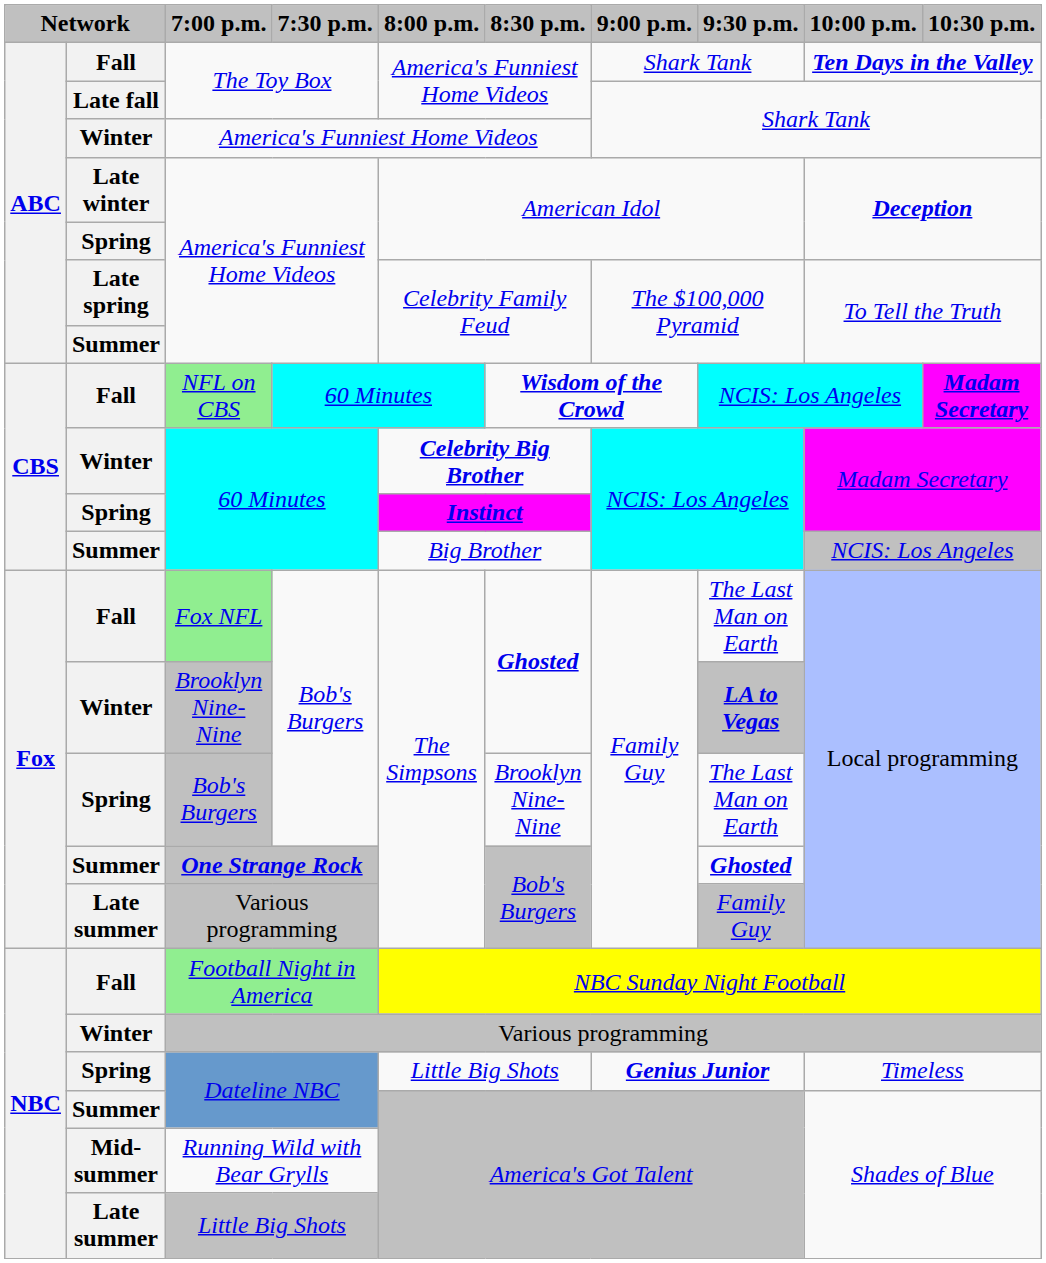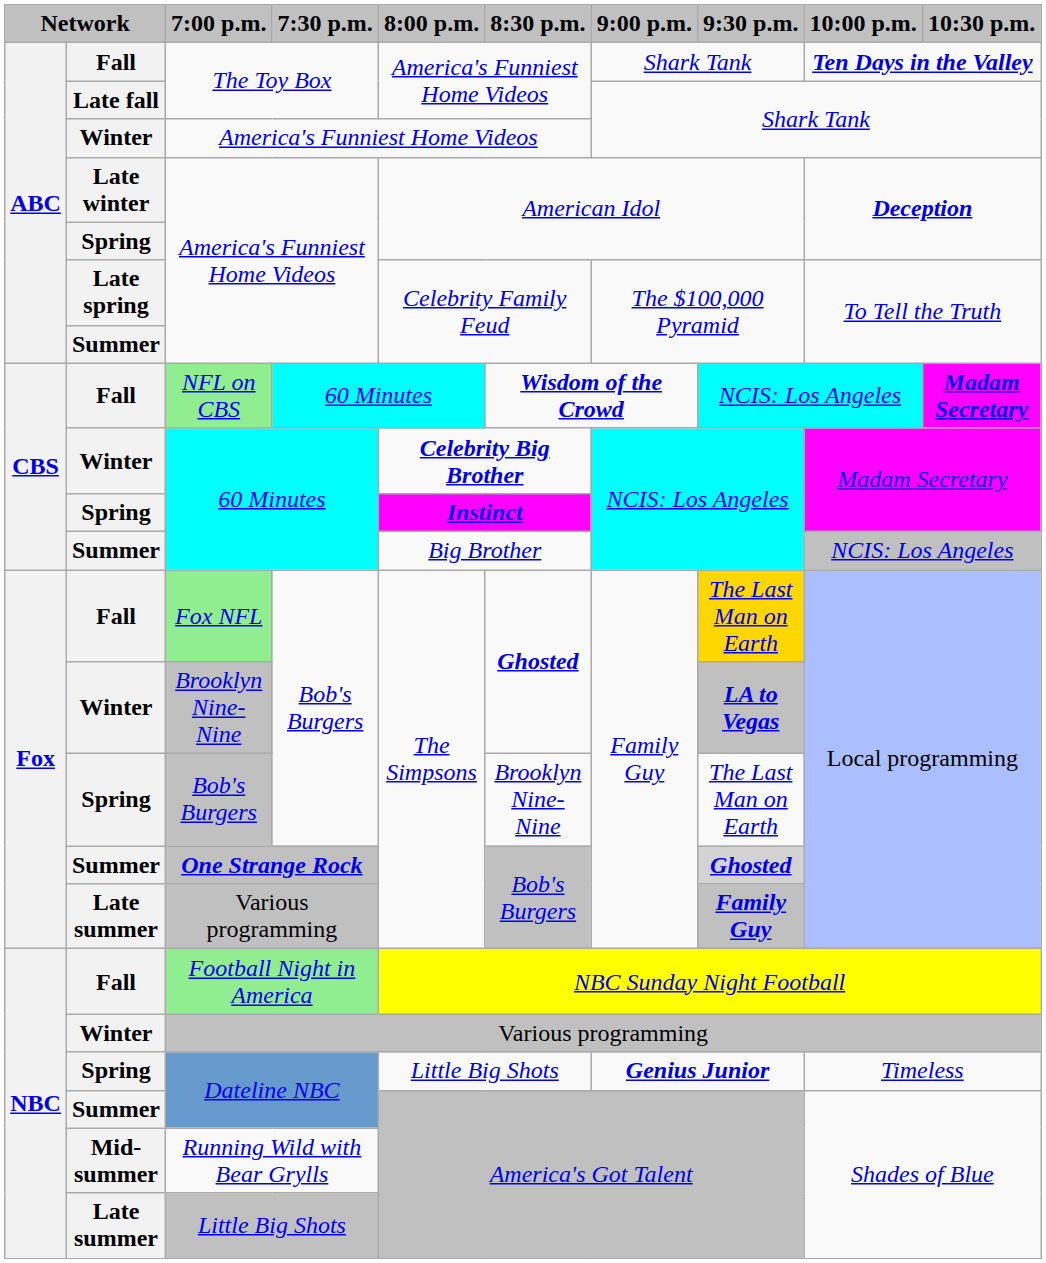(751, 615) no background -> (751, 615) gold background
(751, 864) no background -> (751, 864) lightgrey background
(751, 916) normal -> (751, 916) bold
